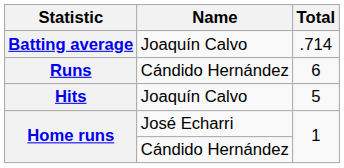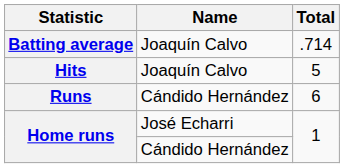rows swapped: (71, 96) <-> (71, 70)
